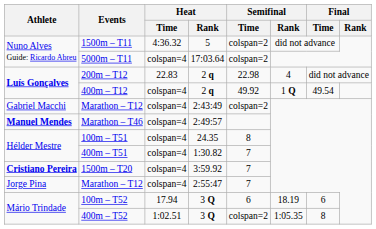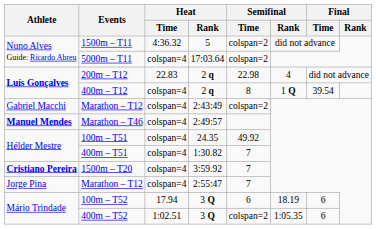(248, 91) 49.92 -> (248, 91) 8
(323, 91) 49.54 -> (323, 91) 39.54
(248, 138) 8 -> (248, 138) 49.92
(323, 216) 8 -> (323, 216) 6
